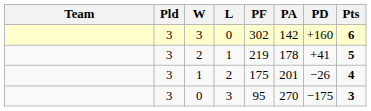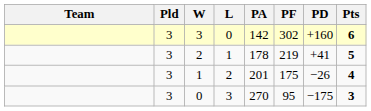columns swapped: (259, 14) <-> (289, 14)
